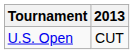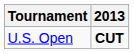(109, 38) normal -> (109, 38) bold
